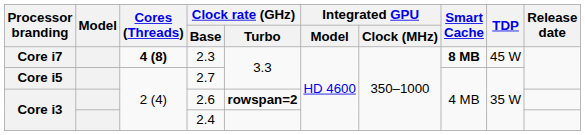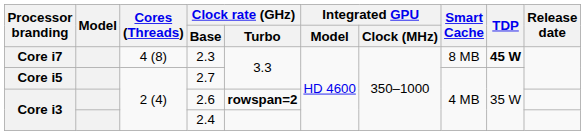(153, 57) bold -> (153, 57) normal
(464, 57) bold -> (464, 57) normal
(506, 57) normal -> (506, 57) bold
